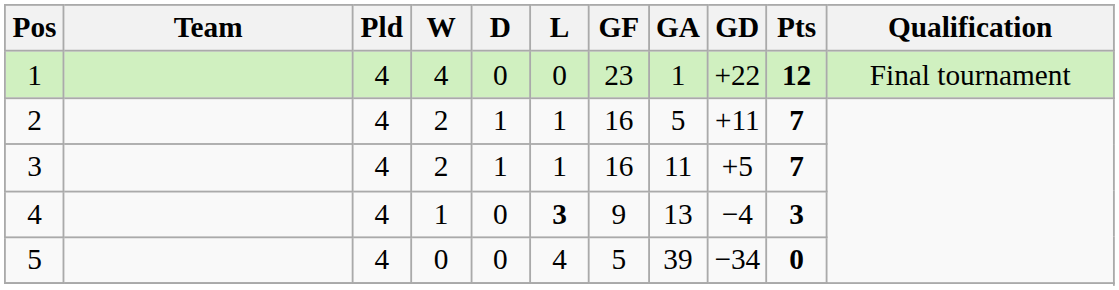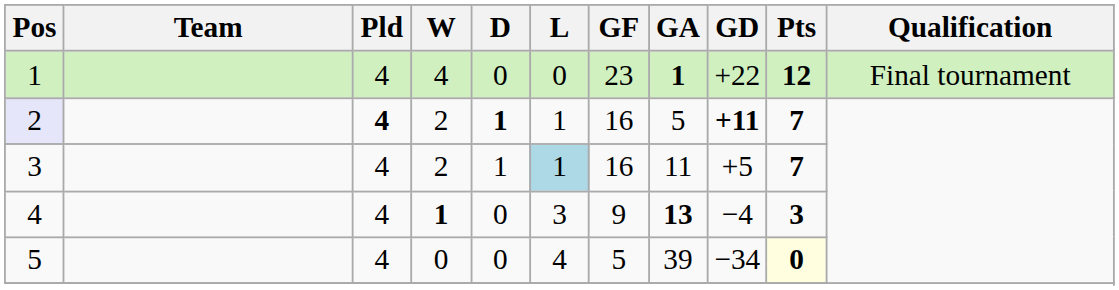(678, 74) normal -> (678, 74) bold
(35, 120) no background -> (35, 120) lavender background
(382, 120) normal -> (382, 120) bold
(500, 120) normal -> (500, 120) bold
(737, 120) normal -> (737, 120) bold
(560, 167) no background -> (560, 167) lightblue background
(441, 213) normal -> (441, 213) bold
(560, 213) bold -> (560, 213) normal
(678, 213) normal -> (678, 213) bold
(797, 259) no background -> (797, 259) lightyellow background
